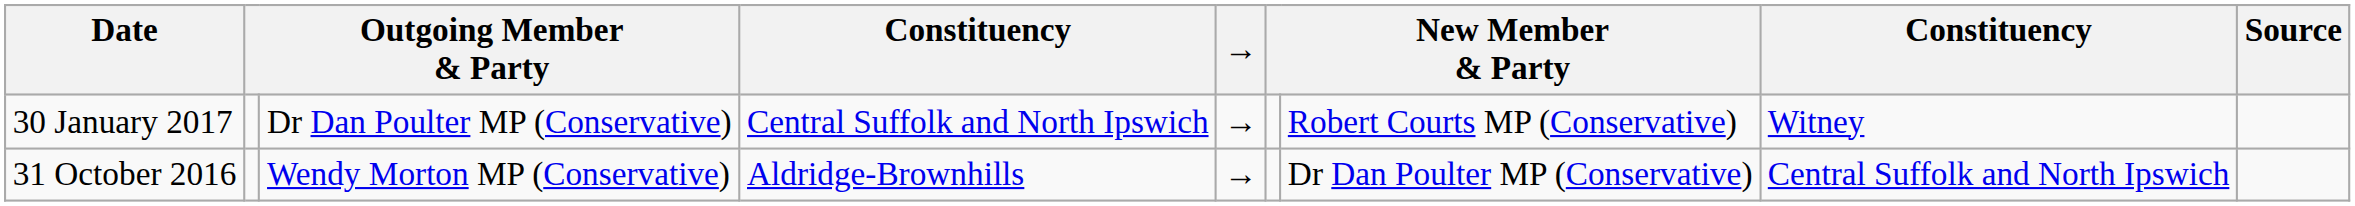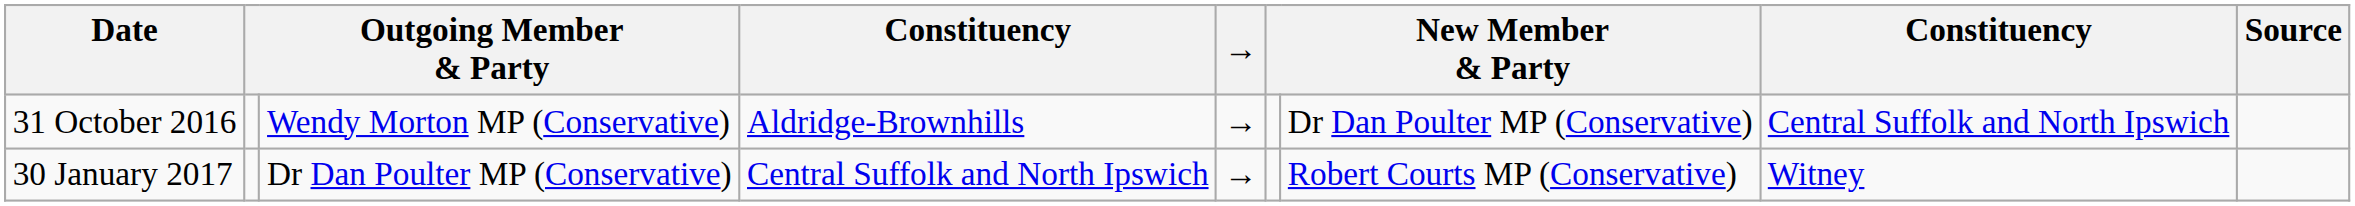rows swapped: (125, 173) <-> (123, 121)
